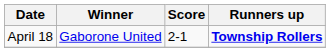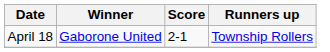(267, 36) bold -> (262, 36) normal
